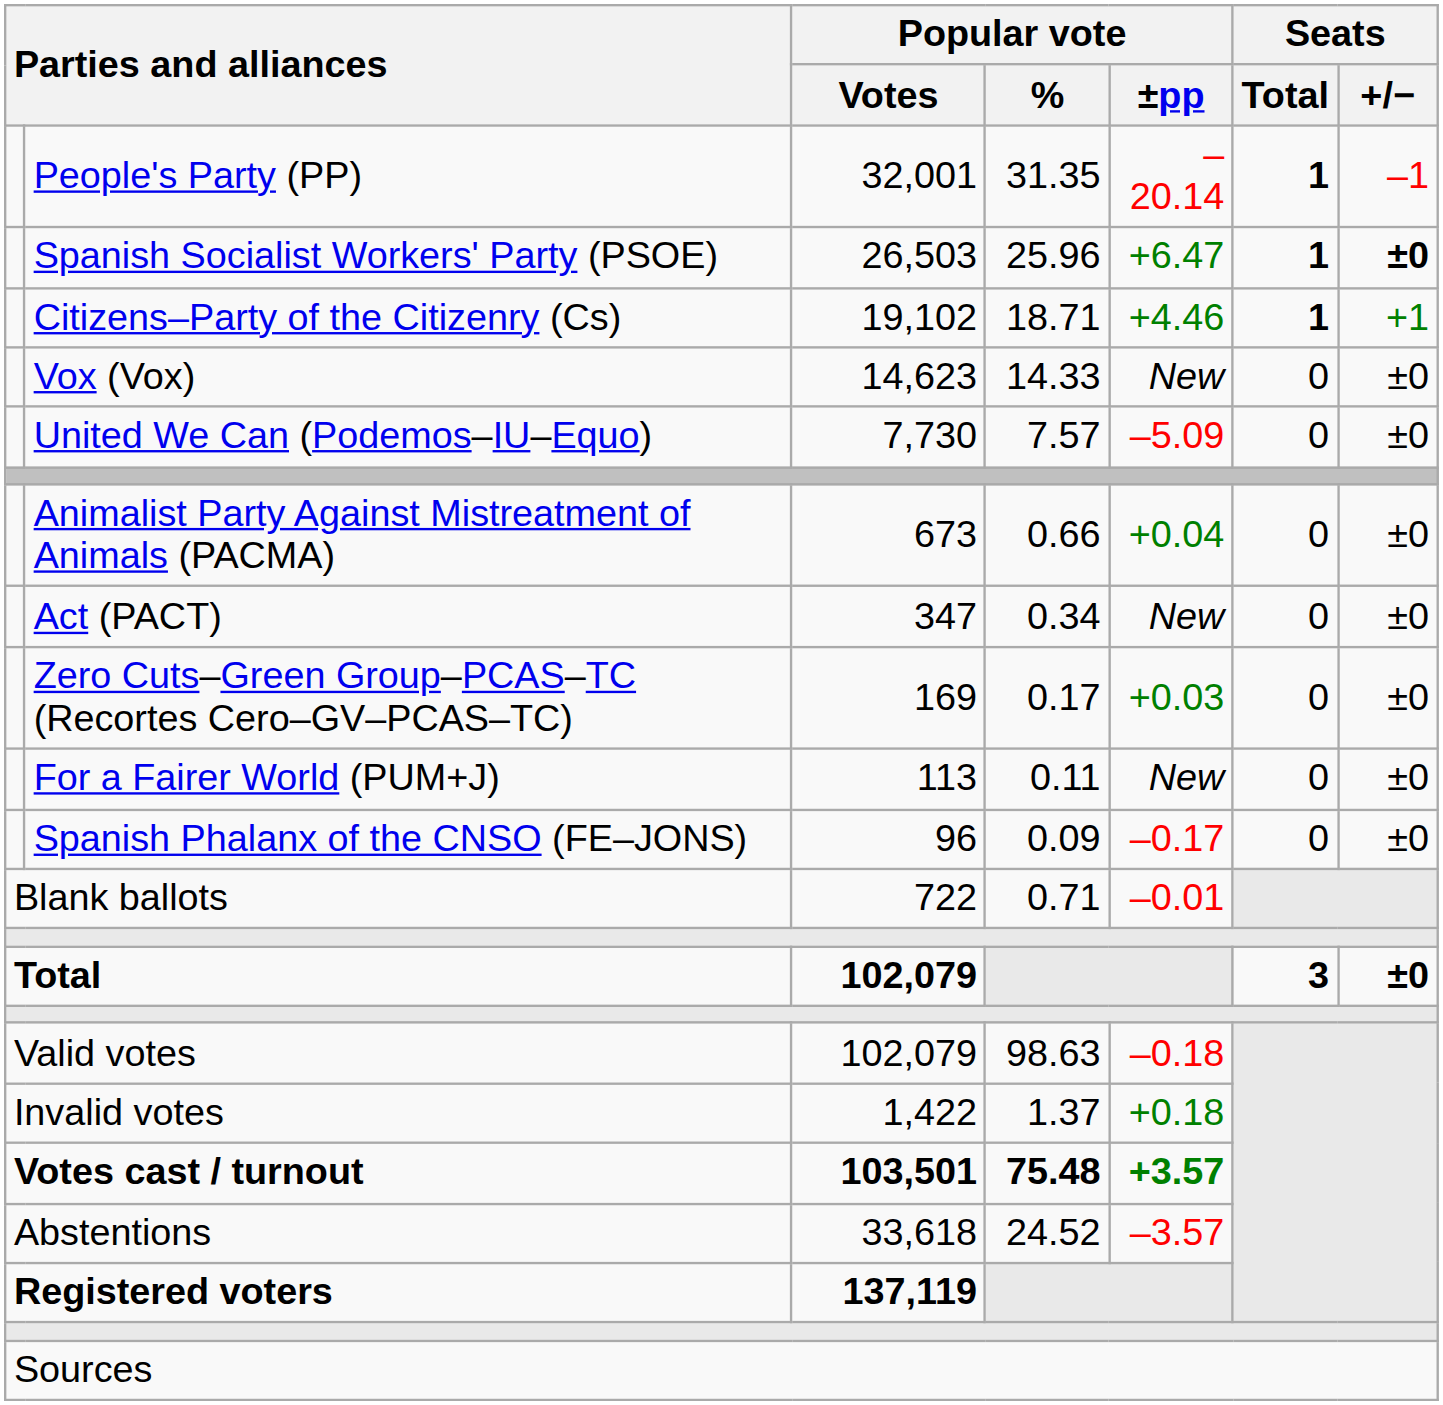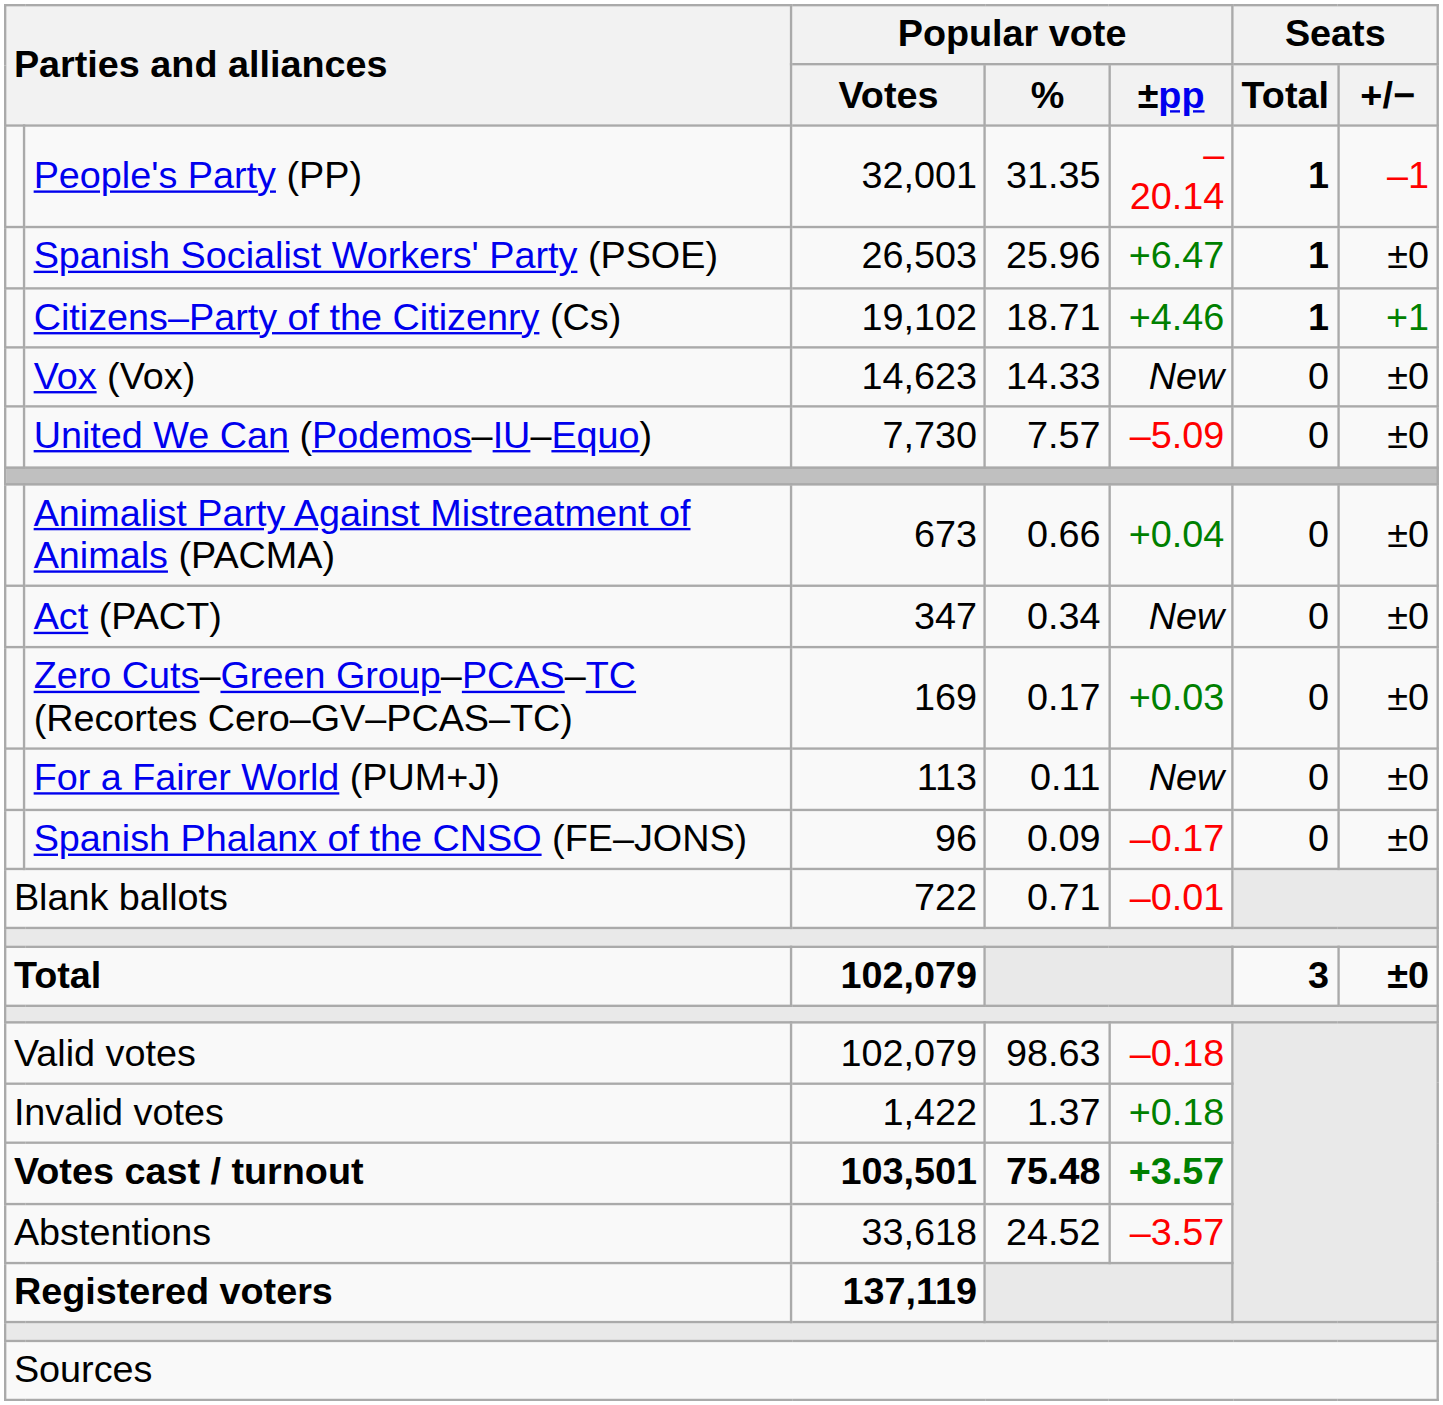(1408, 256) bold -> (1408, 256) normal
